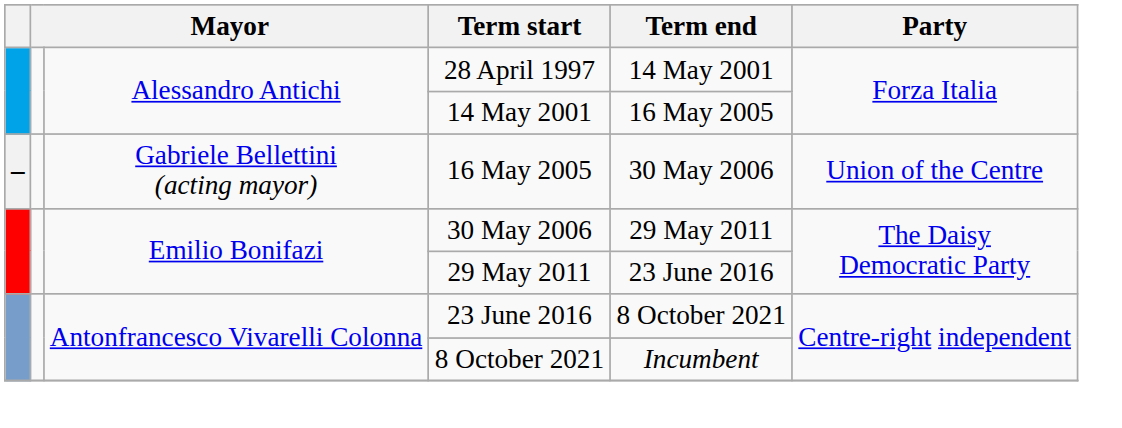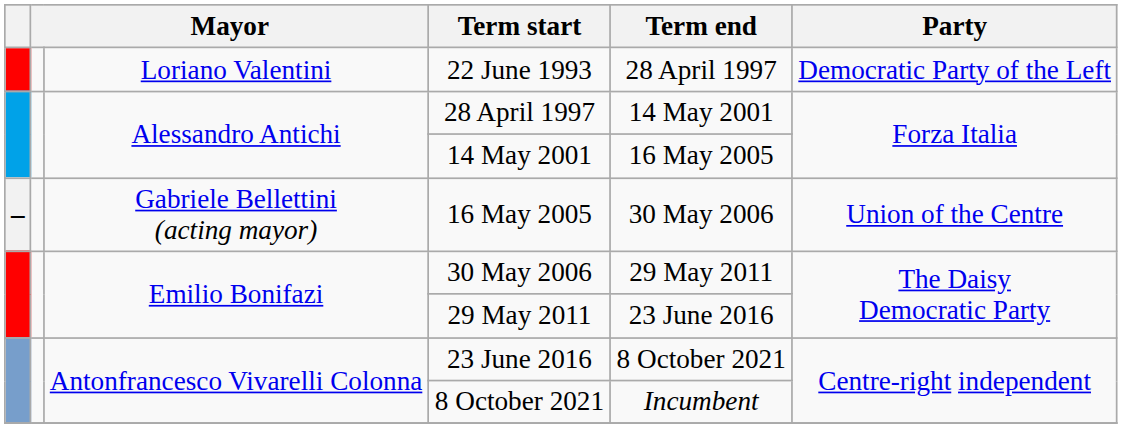+ row: (519, 69)
